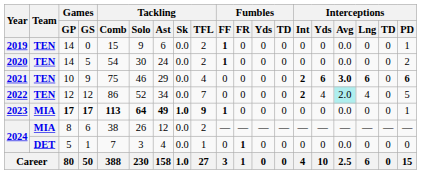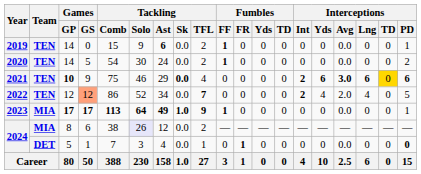(163, 45) normal -> (163, 45) bold
(69, 78) normal -> (69, 78) bold
(182, 78) normal -> (182, 78) bold
(388, 78) no background -> (388, 78) gold background
(88, 95) no background -> (88, 95) lightsalmon background
(204, 95) normal -> (204, 95) bold
(345, 95) paleturquoise background -> (345, 95) no background
(141, 128) no background -> (141, 128) lavender background
(407, 144) normal -> (407, 144) bold
